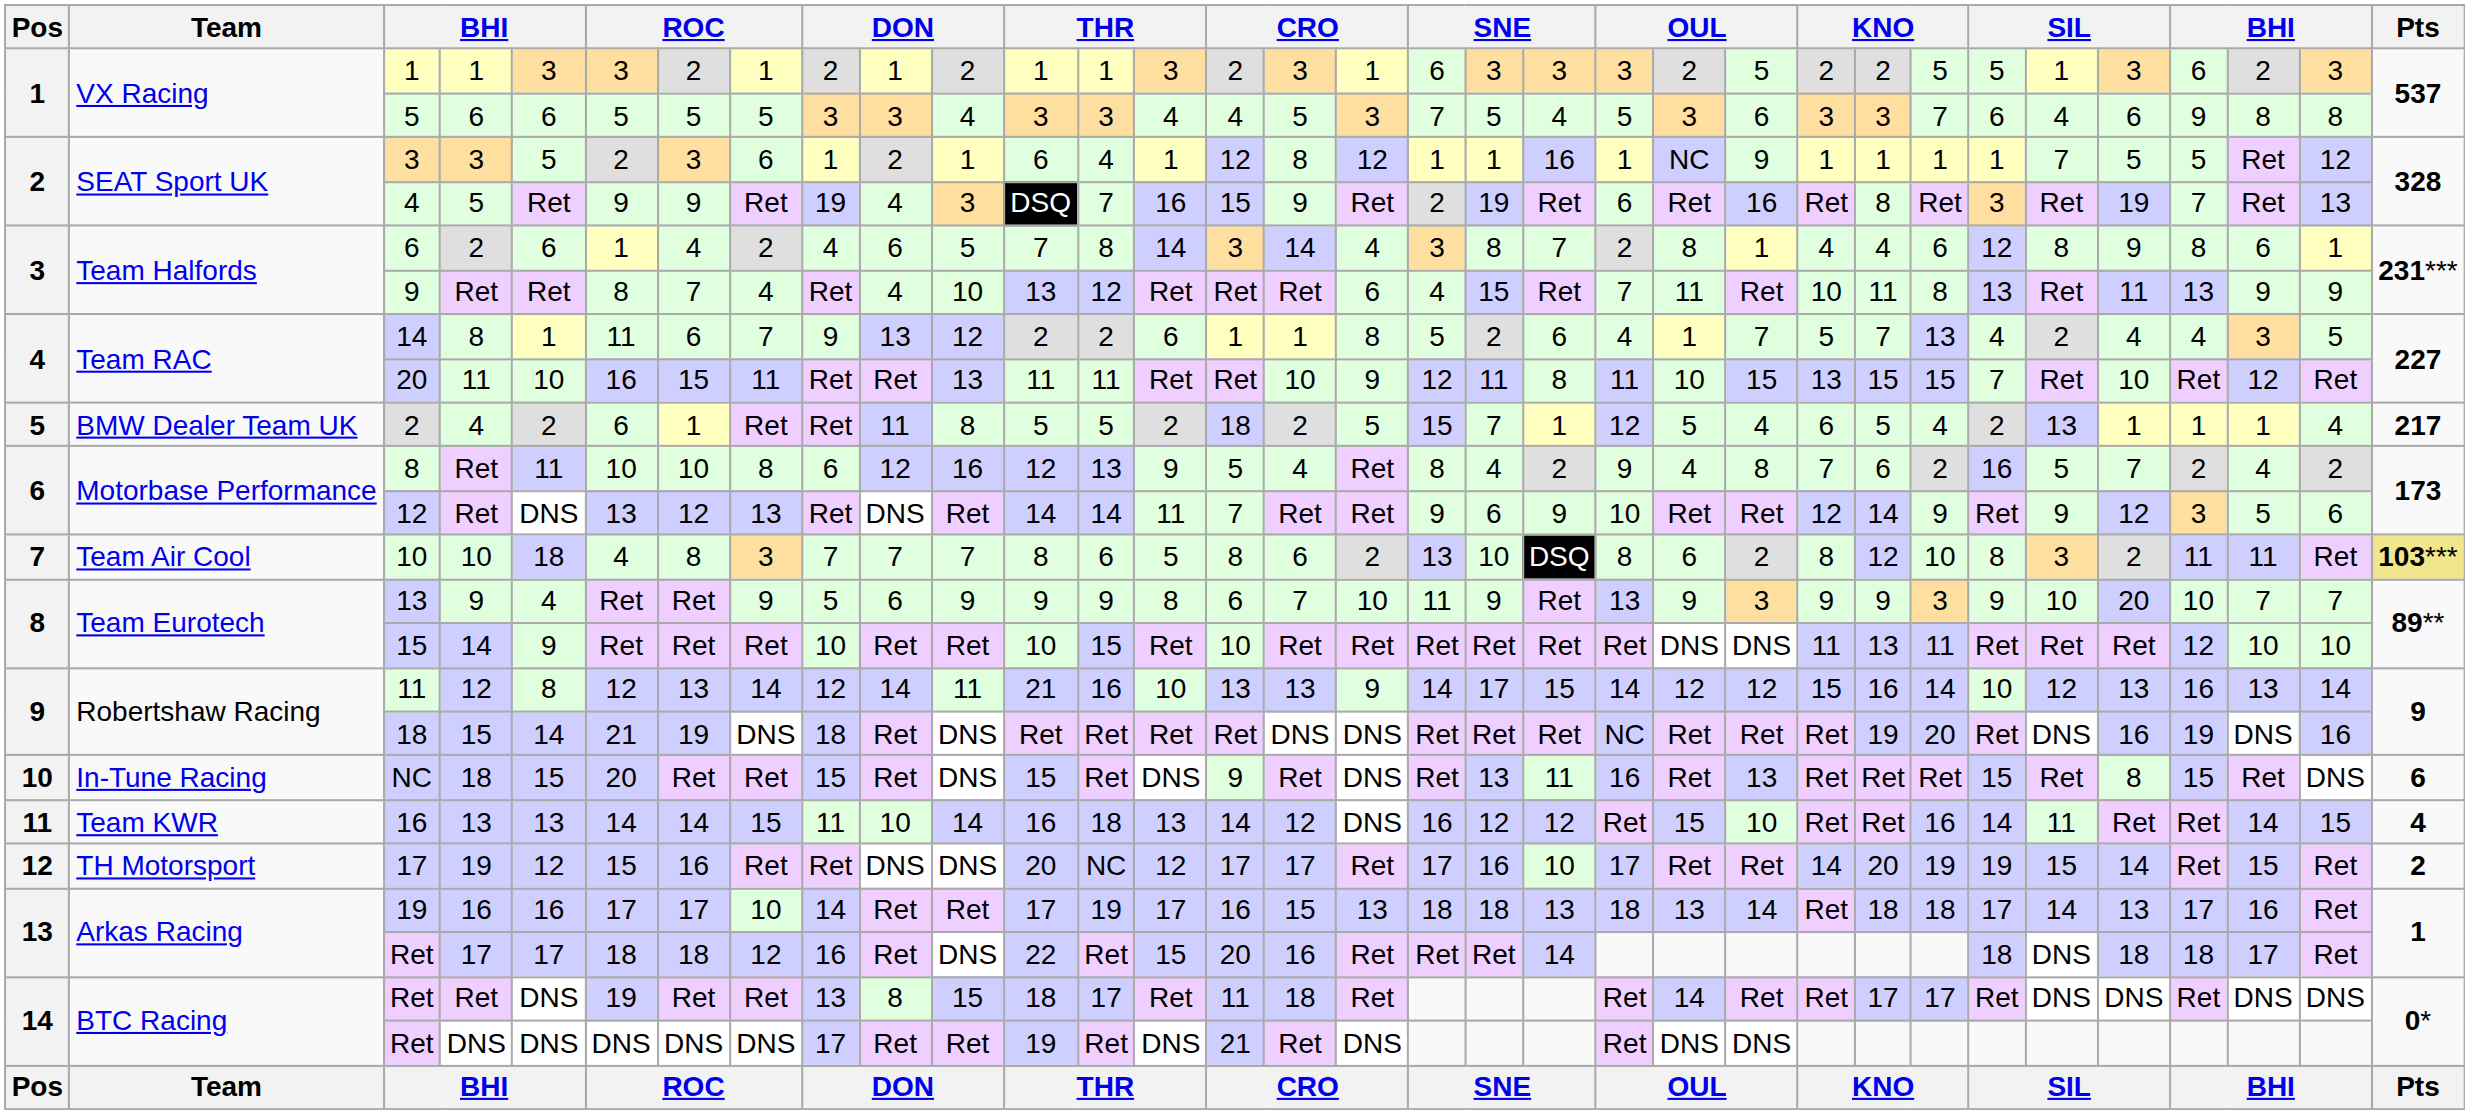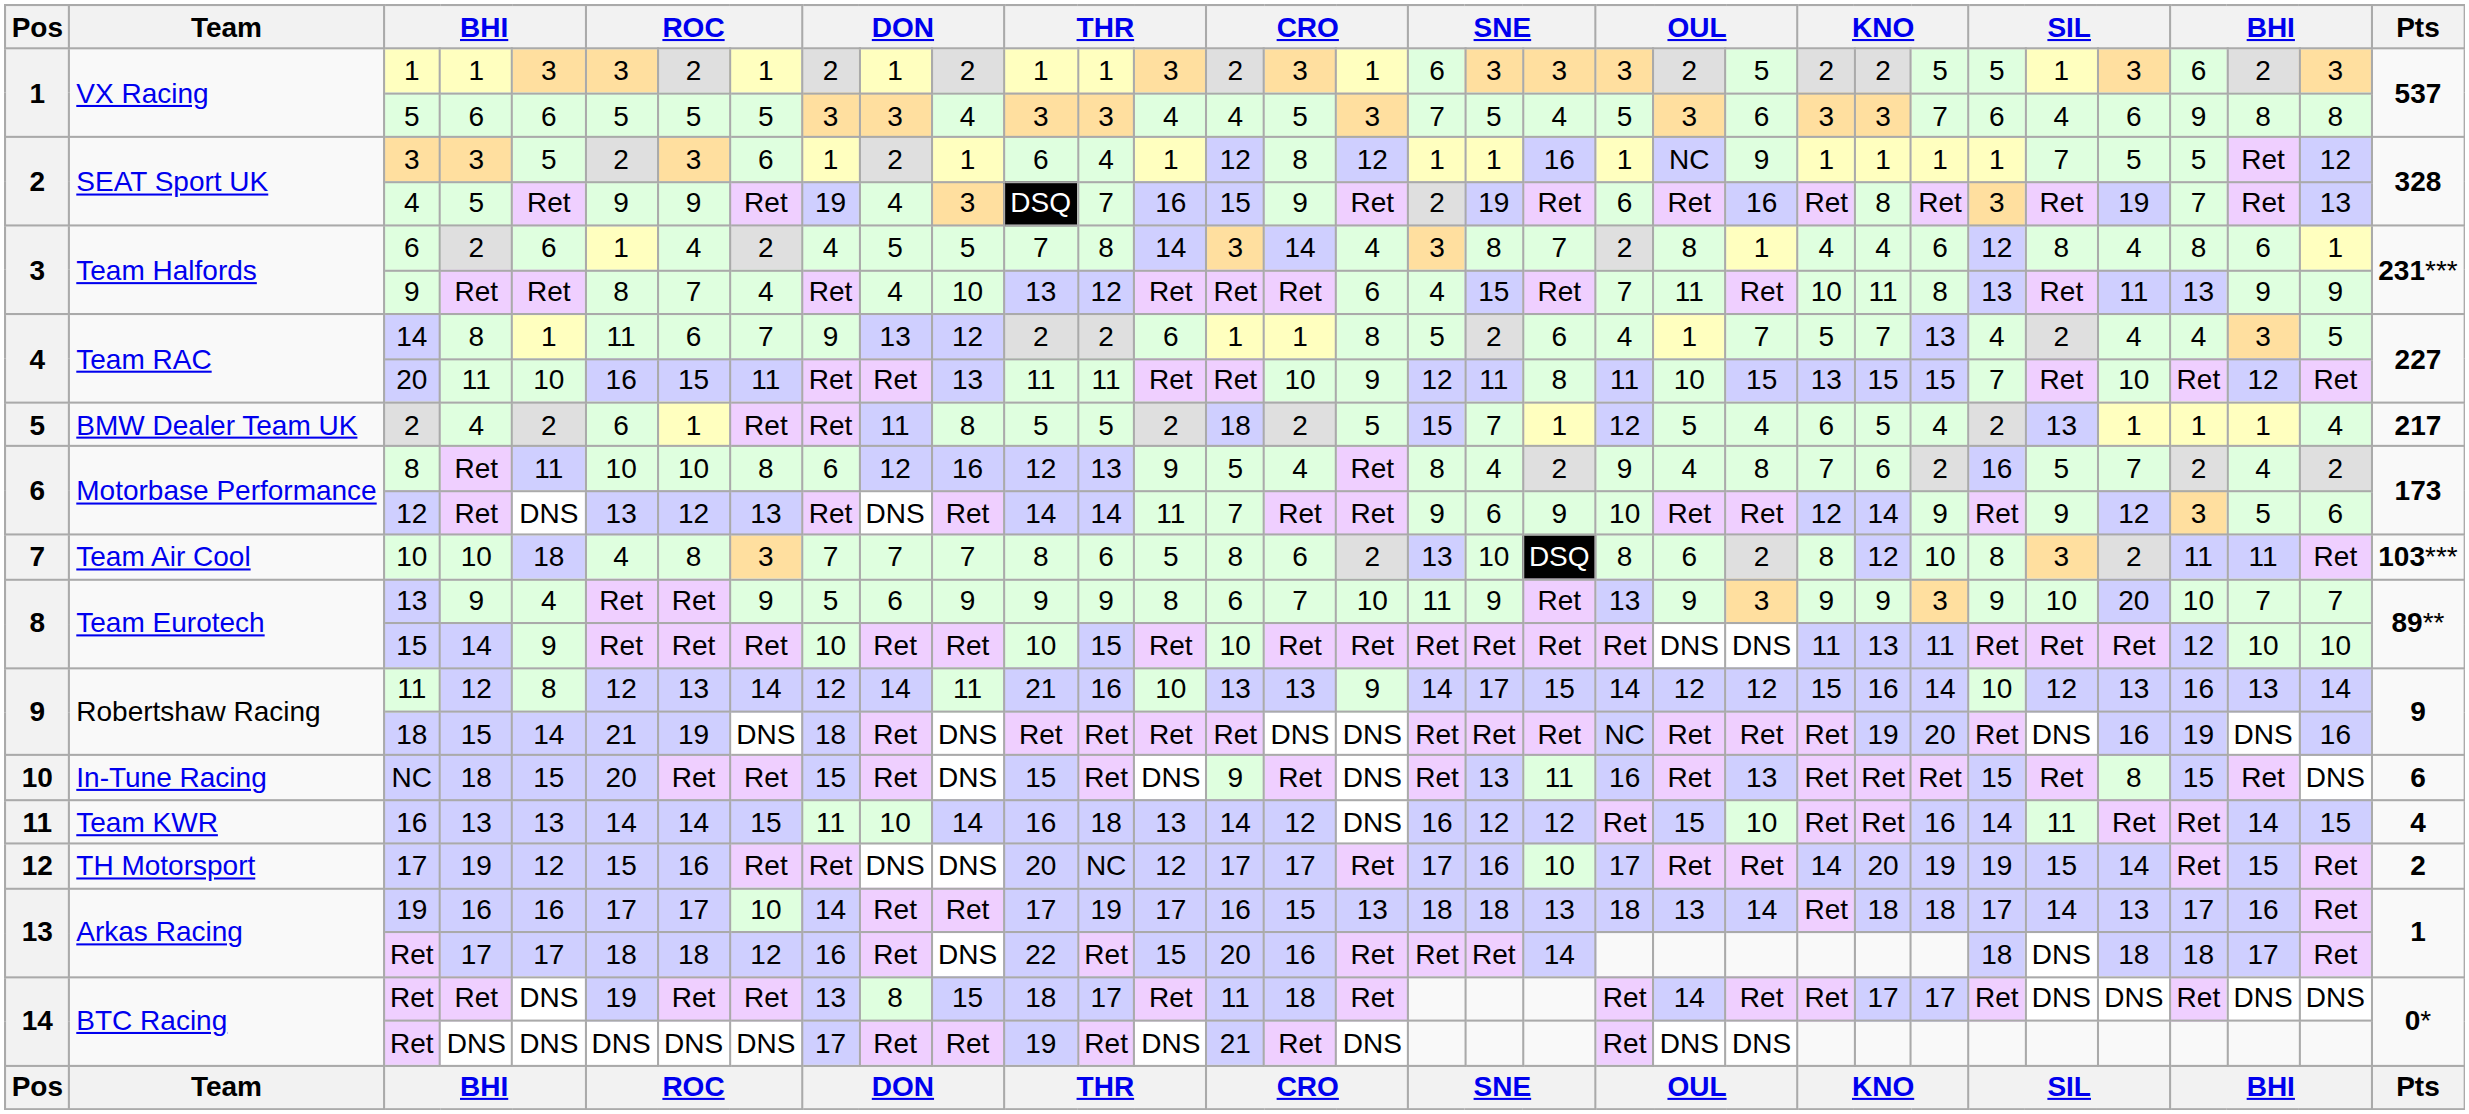(895, 248) 6 -> (895, 248) 5
(2134, 248) 9 -> (2134, 248) 4
(2418, 557) khaki background -> (2418, 557) no background
